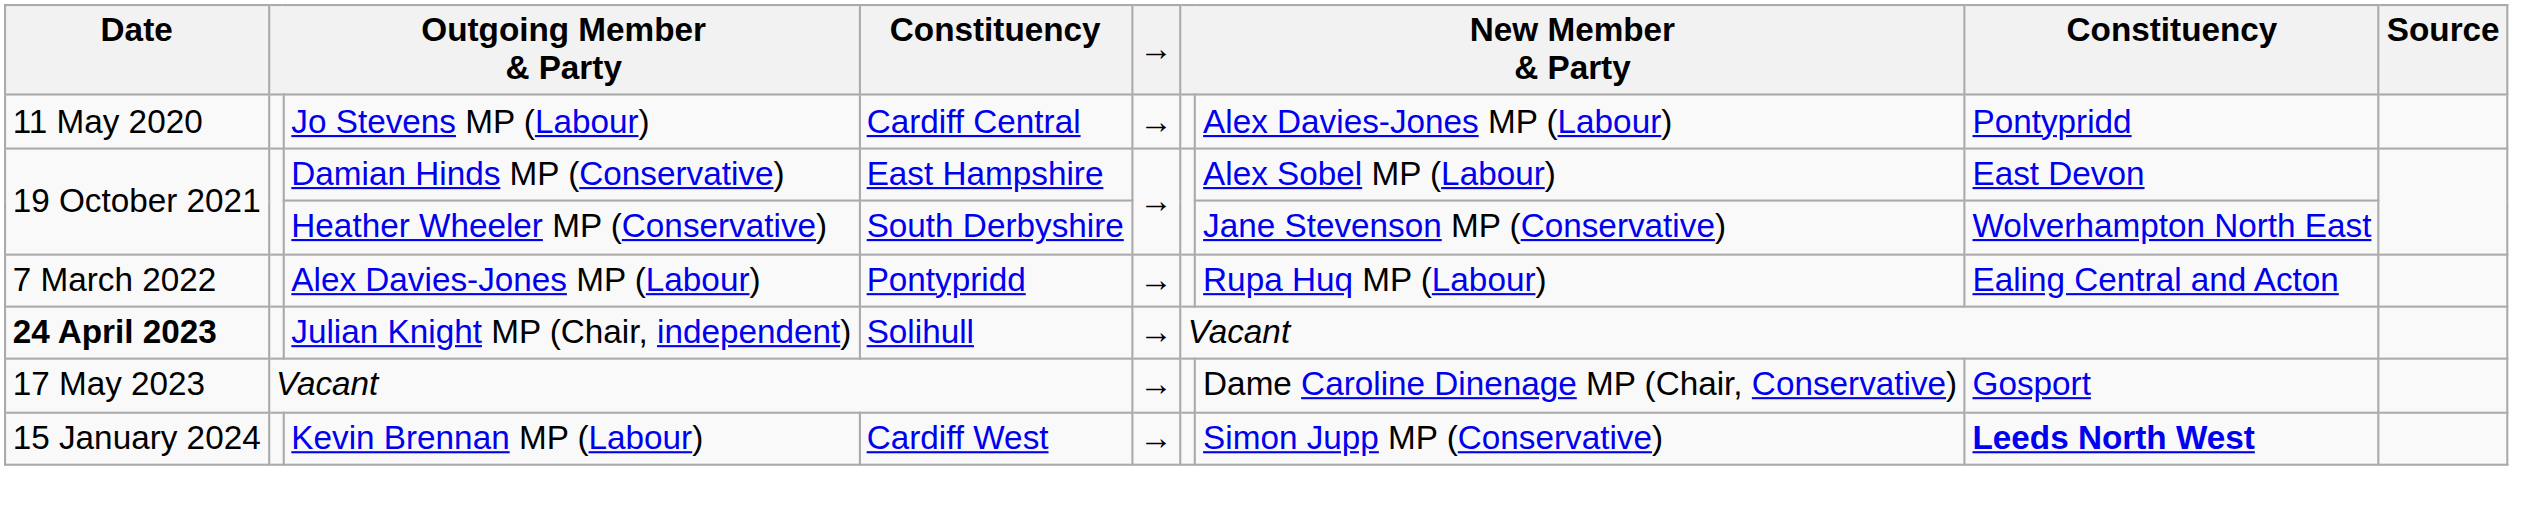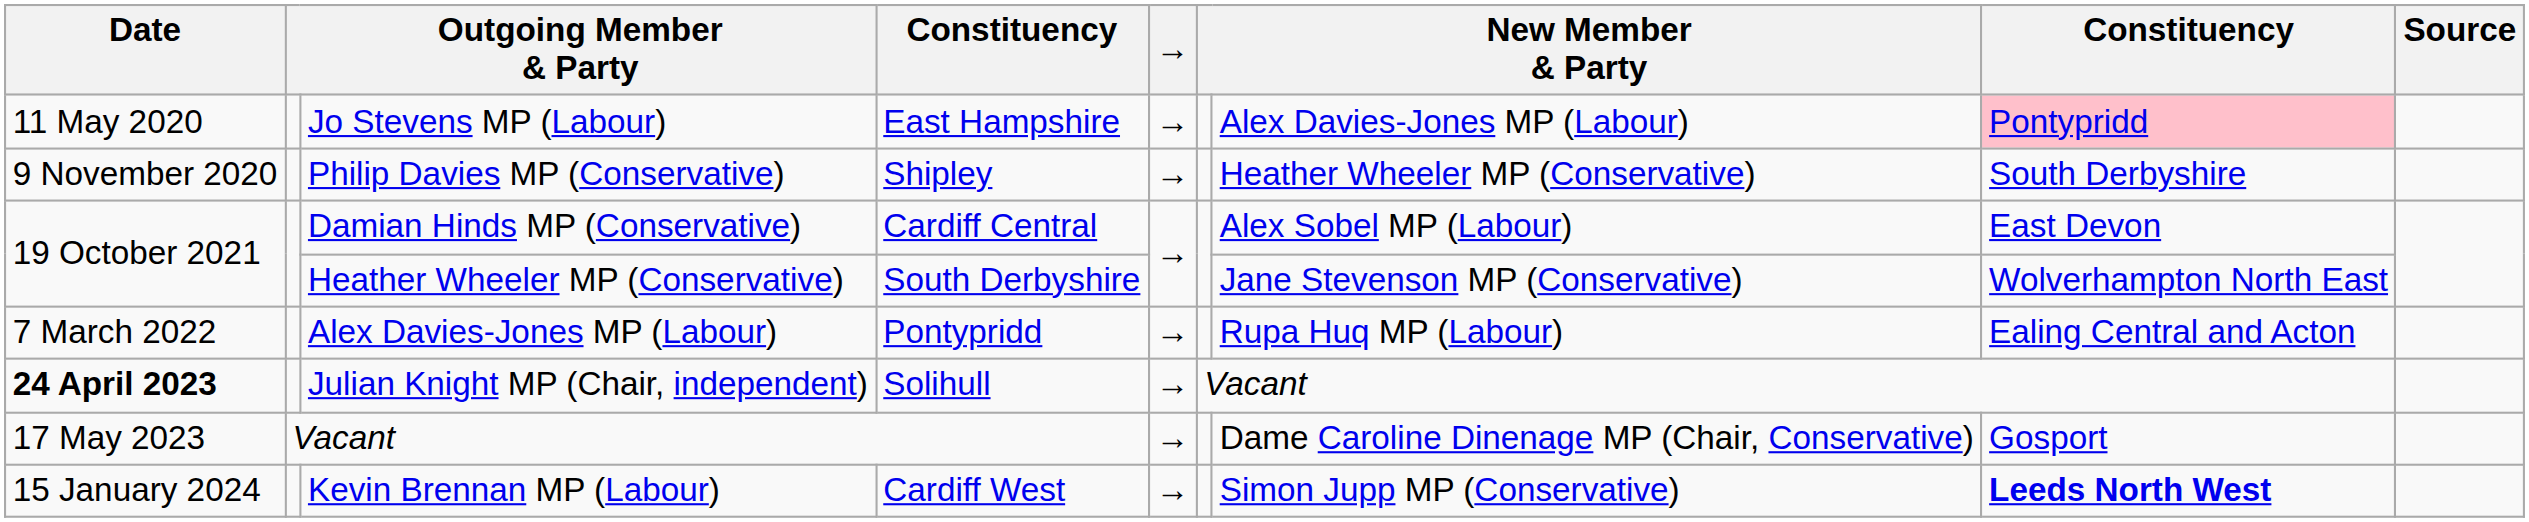(974, 121) Cardiff Central -> (1002, 121) East Hampshire
(2052, 121) no background -> (2069, 121) pink background
+ row: (546, 173)
(985, 173) East Hampshire -> (990, 226) Cardiff Central
